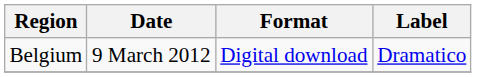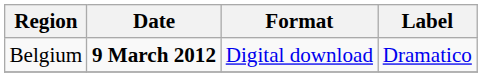(151, 54) normal -> (154, 54) bold
